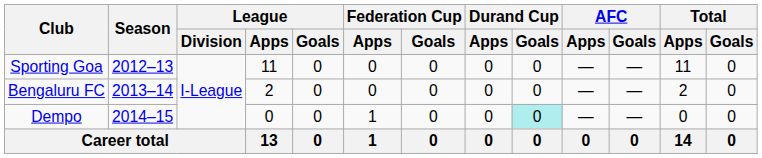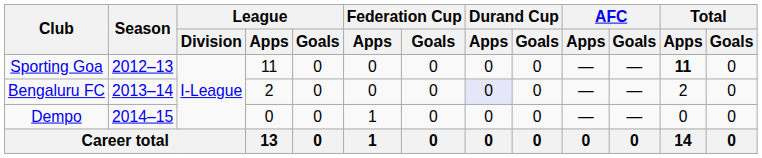(683, 66) normal -> (683, 66) bold
(489, 91) no background -> (489, 91) lavender background
(537, 116) paleturquoise background -> (537, 116) no background
